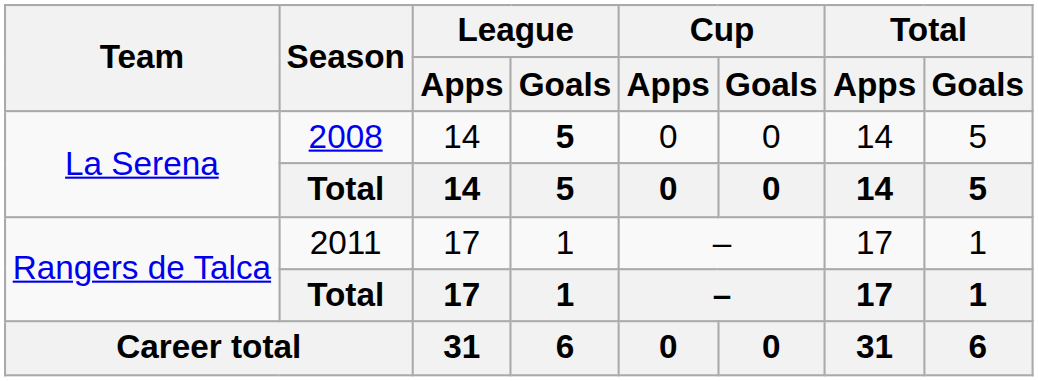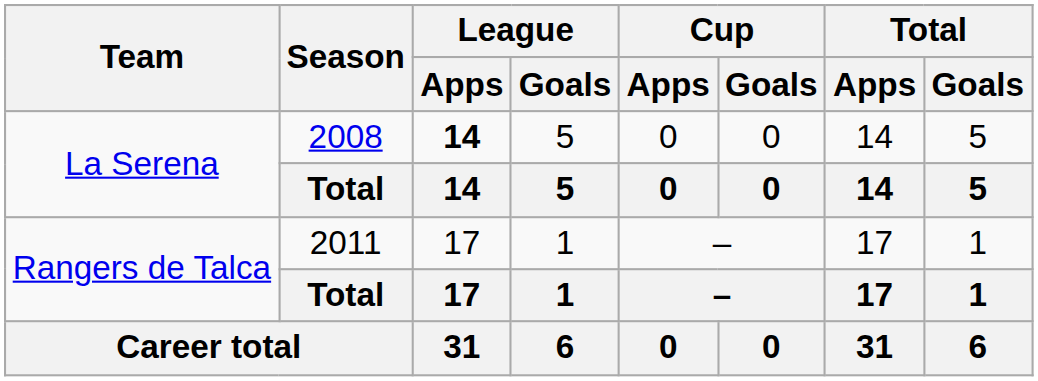(462, 136) normal -> (462, 136) bold
(565, 136) bold -> (565, 136) normal
